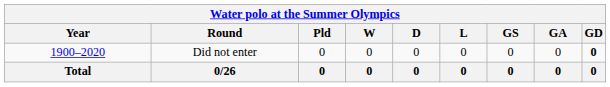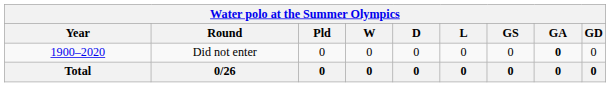(558, 52) normal -> (558, 52) bold
(594, 52) bold -> (594, 52) normal
